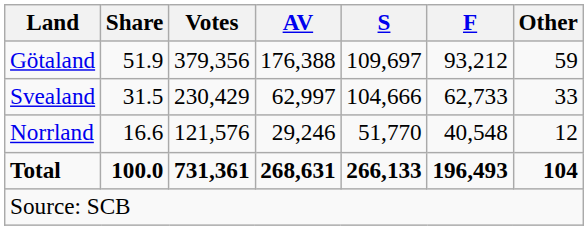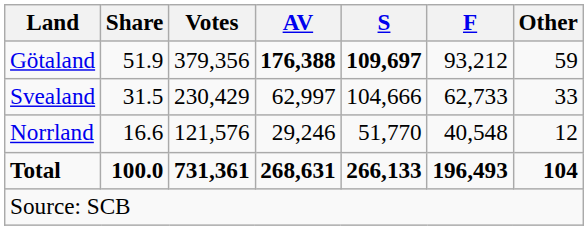(298, 59) normal -> (298, 59) bold
(384, 59) normal -> (384, 59) bold
